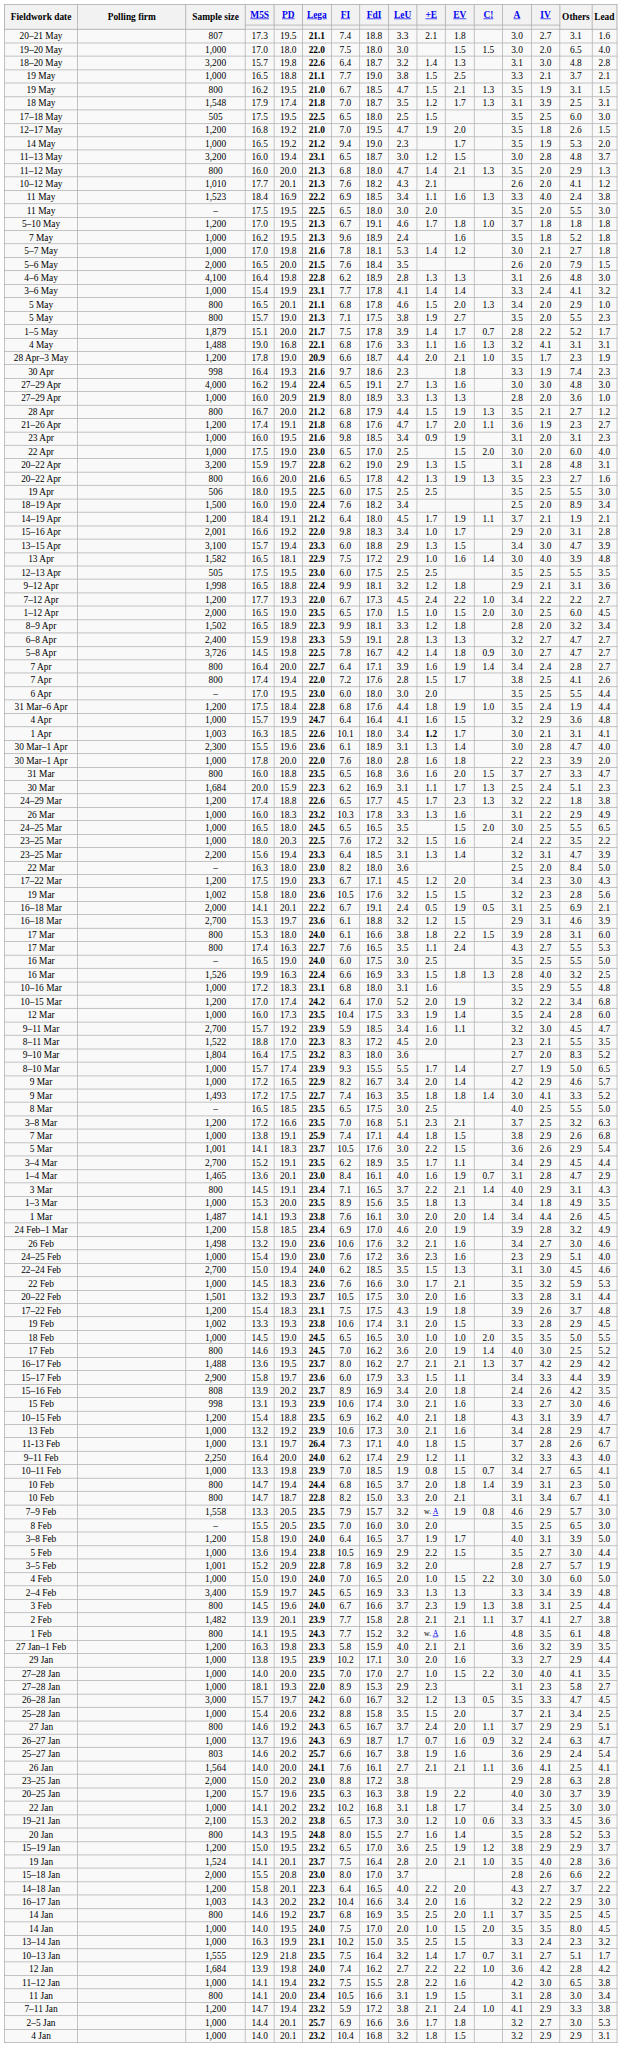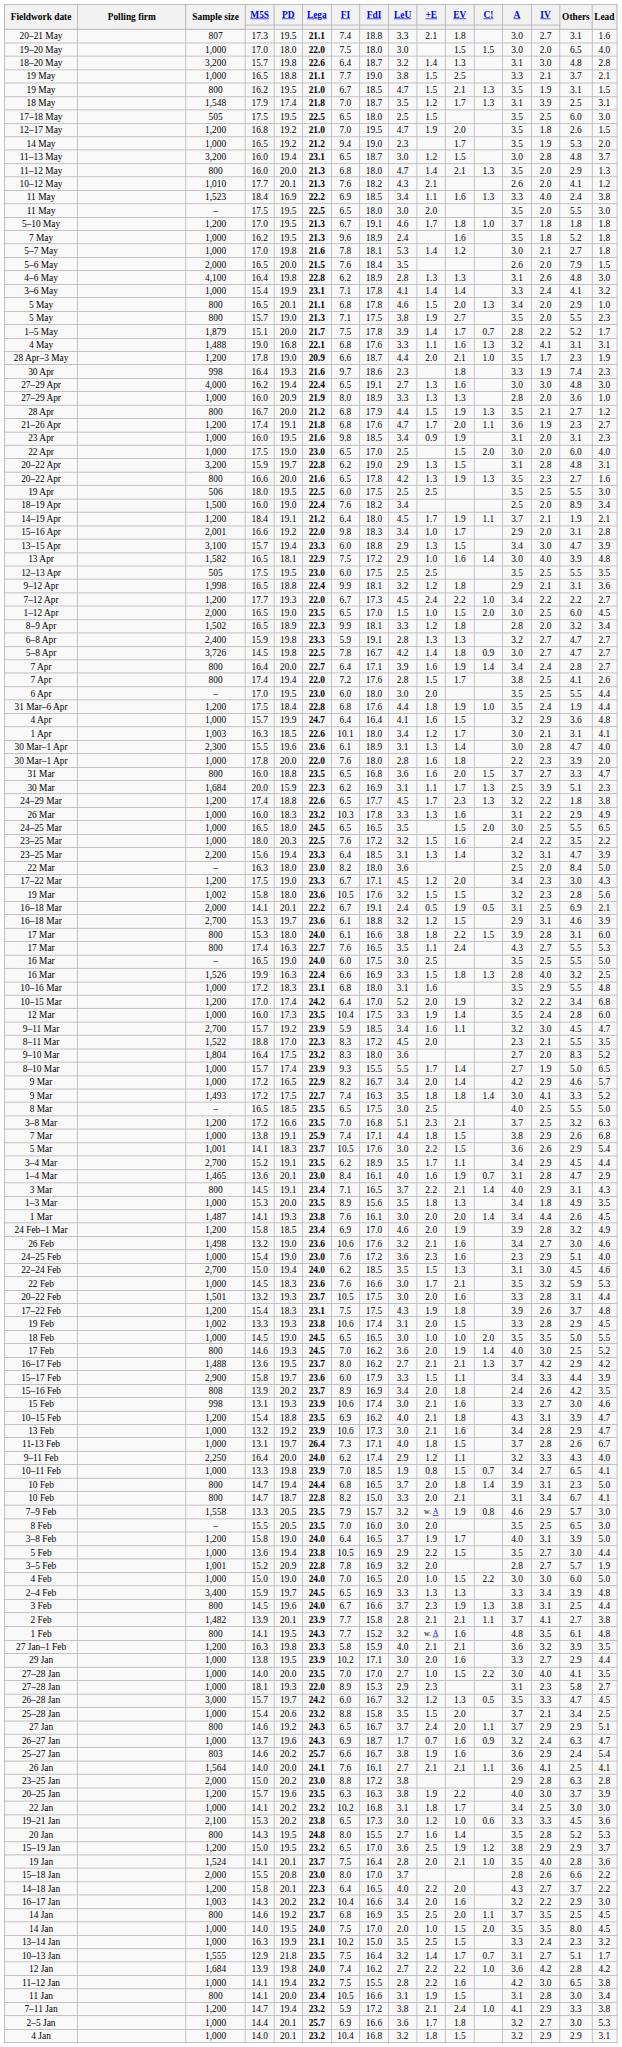(345, 291) 7.7 -> (345, 291) 7.1
(431, 733) bold -> (431, 733) normal
(546, 787) 2.4 -> (546, 787) 3.9
